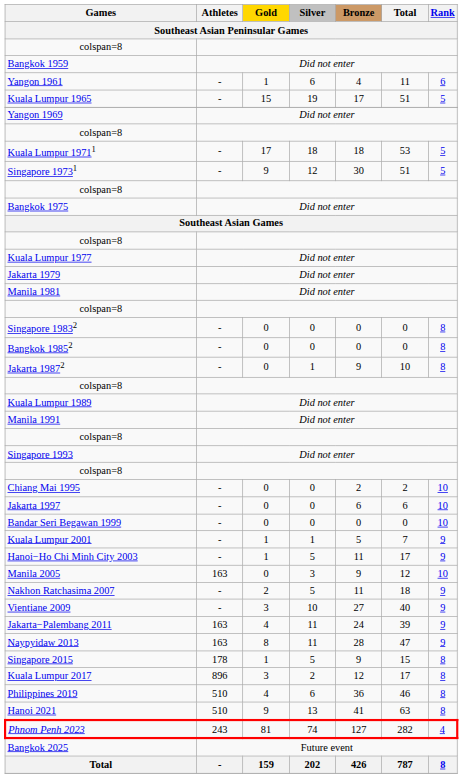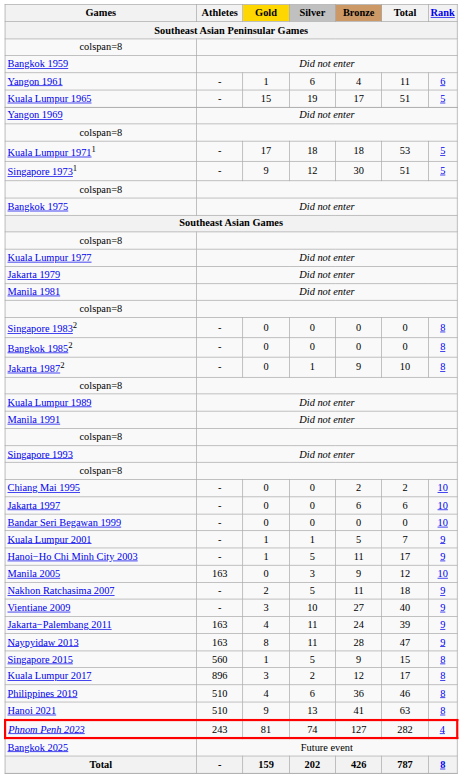(220, 659) 178 -> (220, 659) 560
